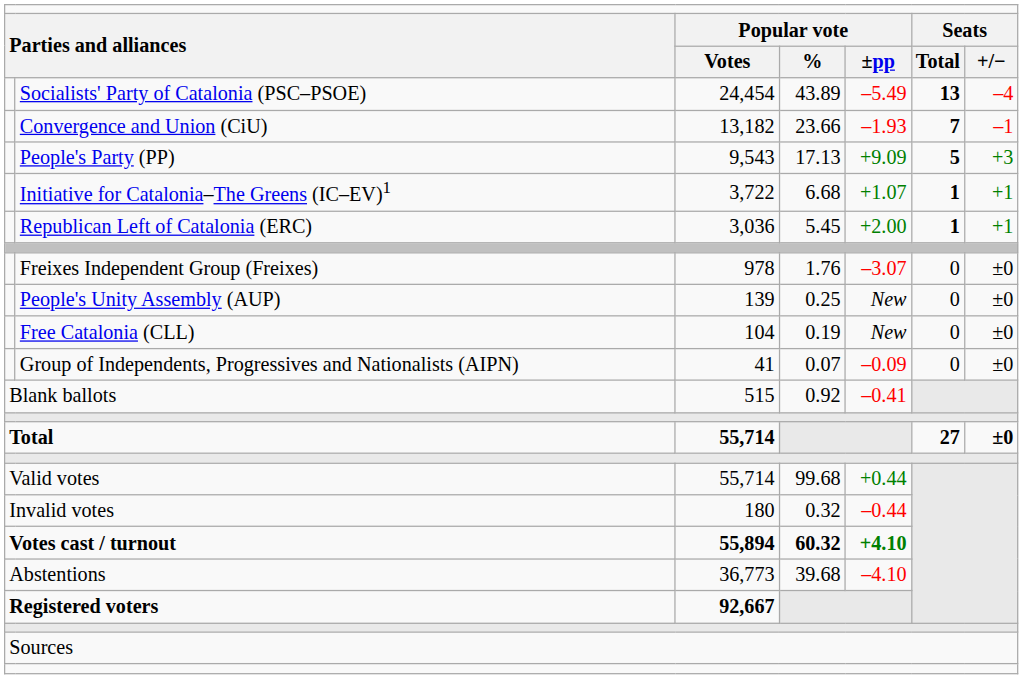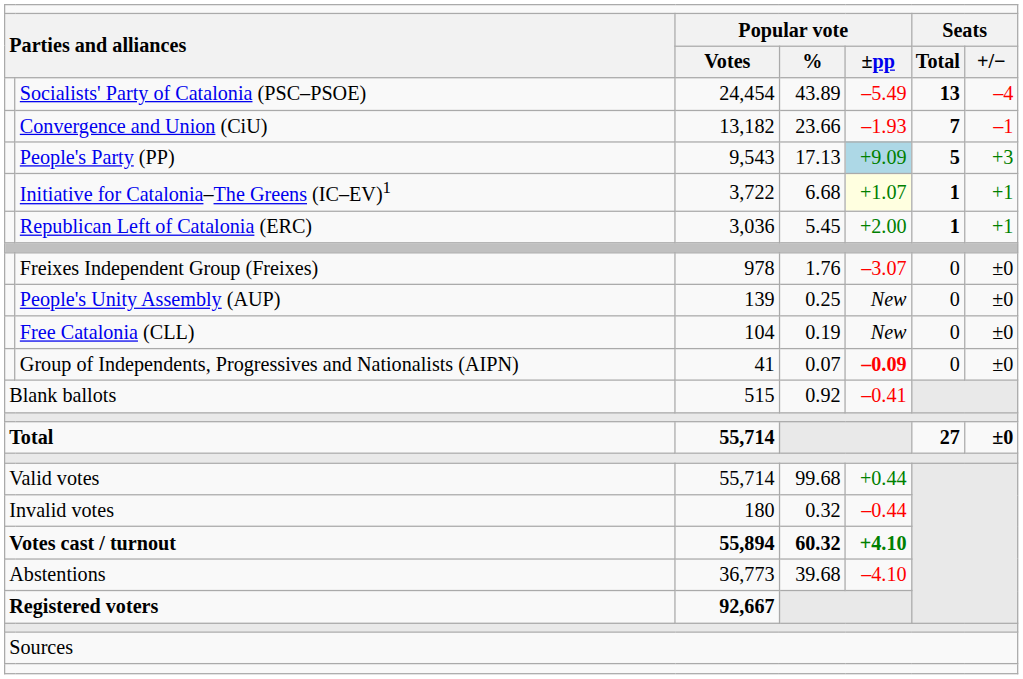(883, 157) no background -> (883, 157) lightblue background
(883, 192) no background -> (883, 192) lightyellow background
(884, 364) normal -> (884, 364) bold
